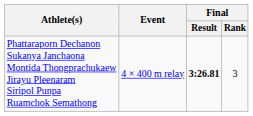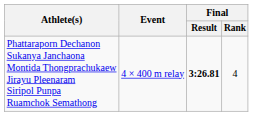(235, 74) 3 -> (235, 74) 4
